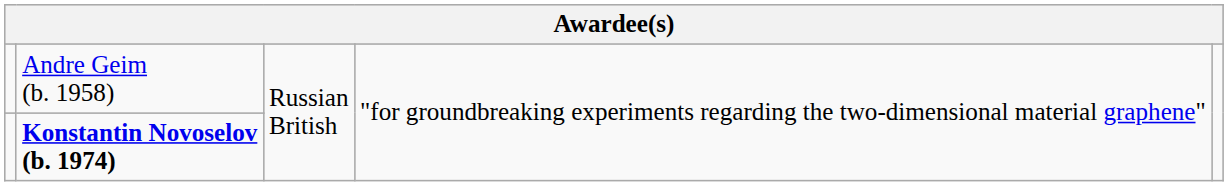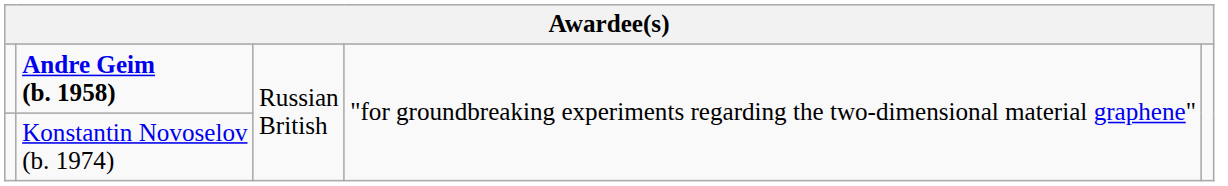(85, 78) normal -> (89, 78) bold
(140, 146) bold -> (135, 146) normal
